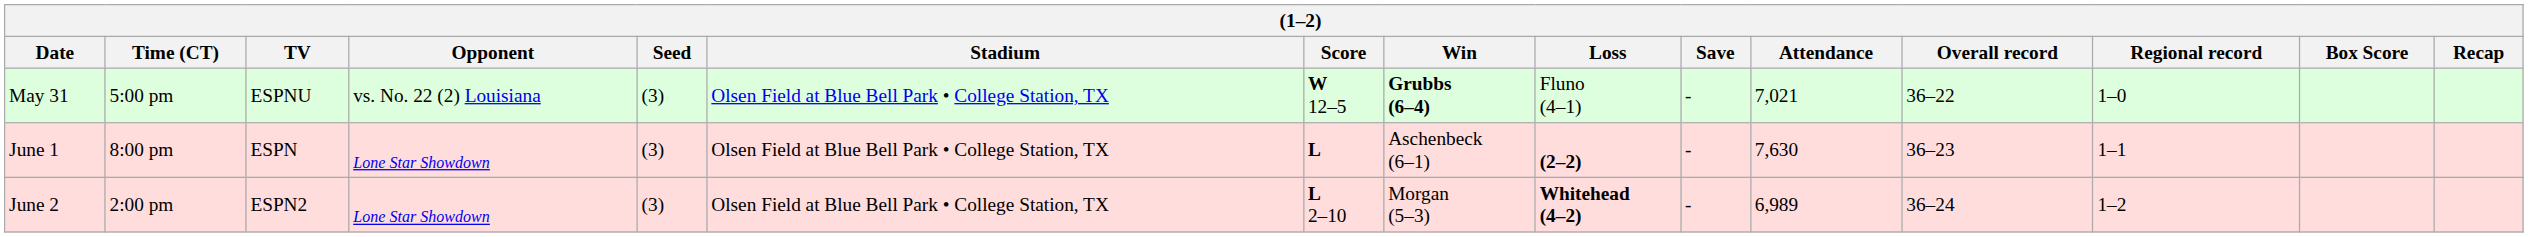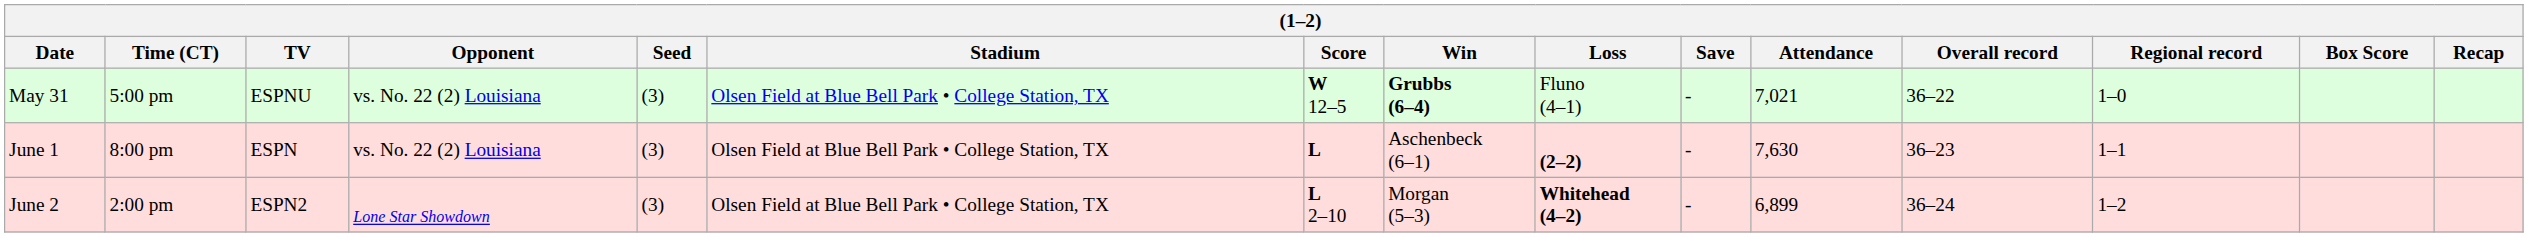(422, 163) Lone Star Showdown -> (447, 150) vs. No. 22 (2) Louisiana
(1776, 204) 6,989 -> (1776, 204) 6,899
